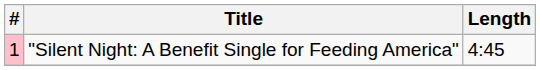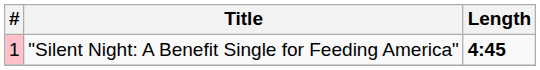(486, 49) normal -> (487, 49) bold
